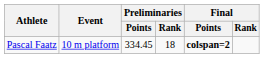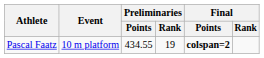(139, 45) 334.45 -> (139, 45) 434.55
(170, 45) 18 -> (170, 45) 19
